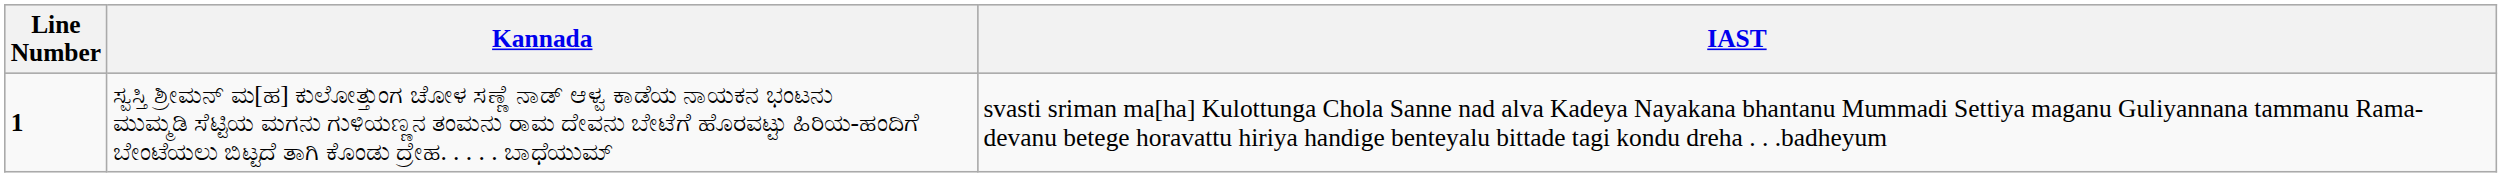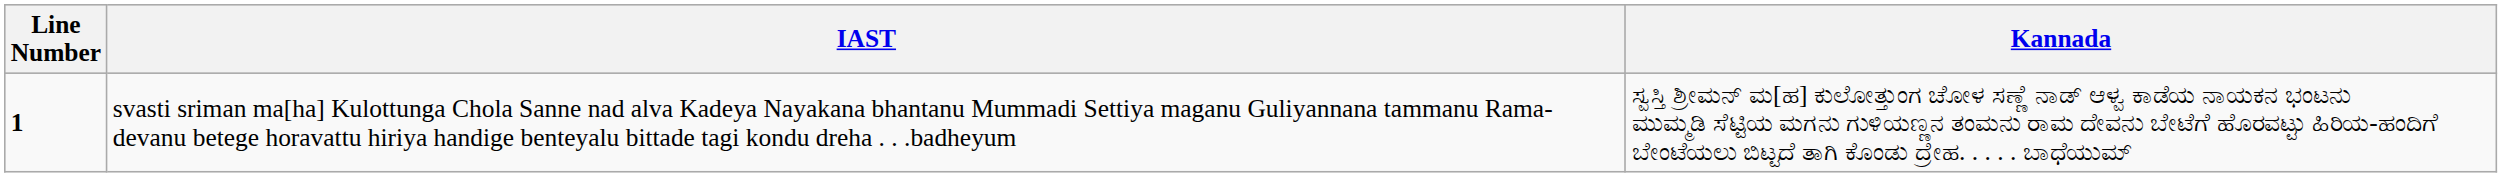columns swapped: (542, 38) <-> (1737, 38)
